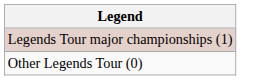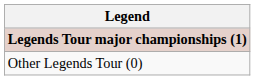(120, 40) normal -> (127, 40) bold
